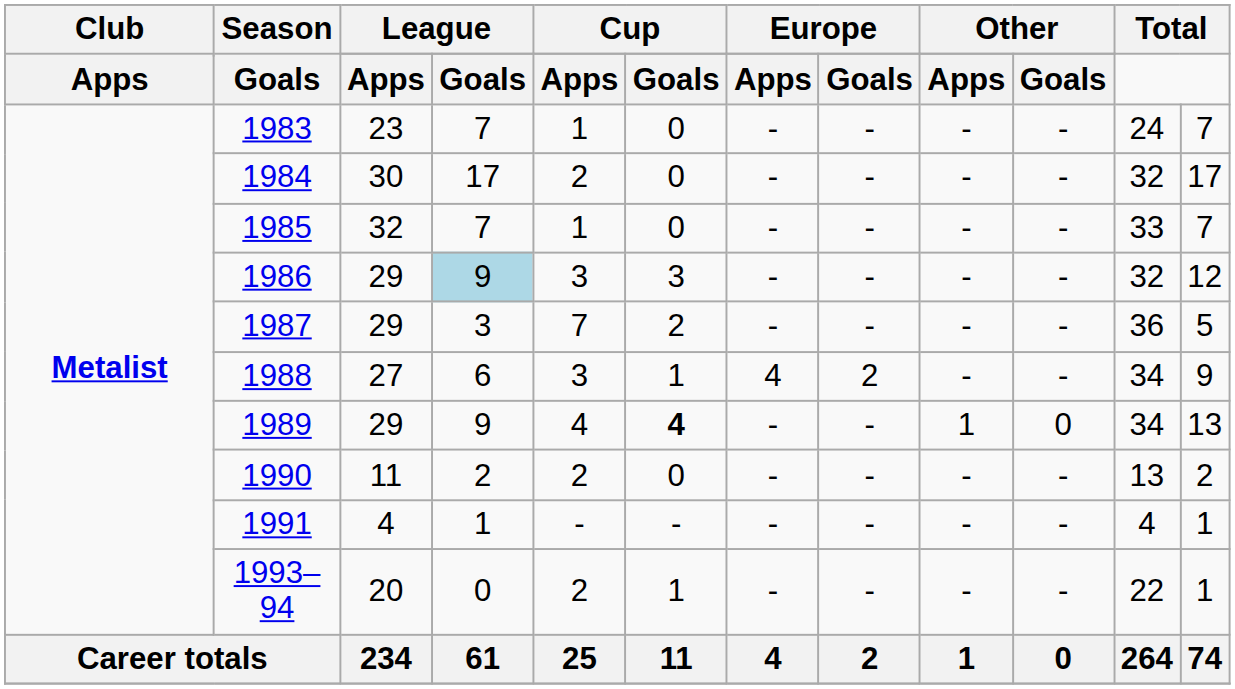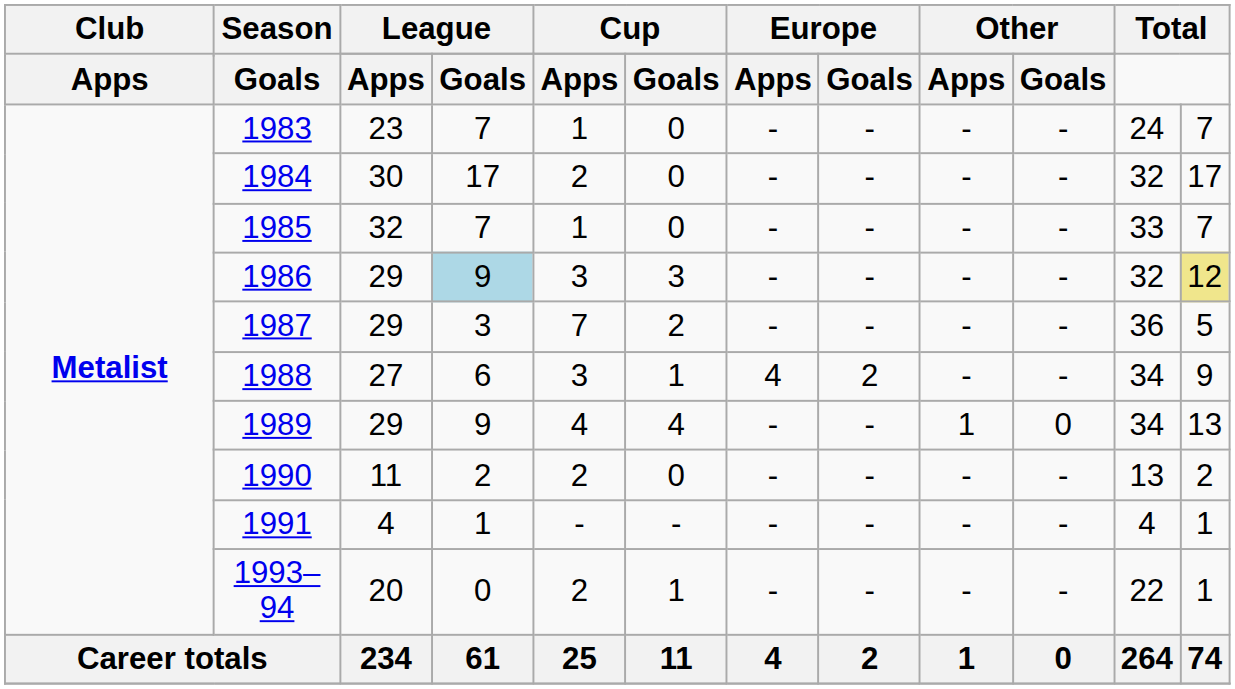(1205, 276) no background -> (1205, 276) khaki background
(676, 425) bold -> (676, 425) normal
